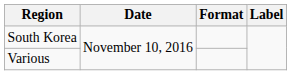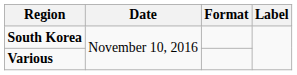(42, 37) normal -> (45, 37) bold
(29, 59) normal -> (30, 59) bold
